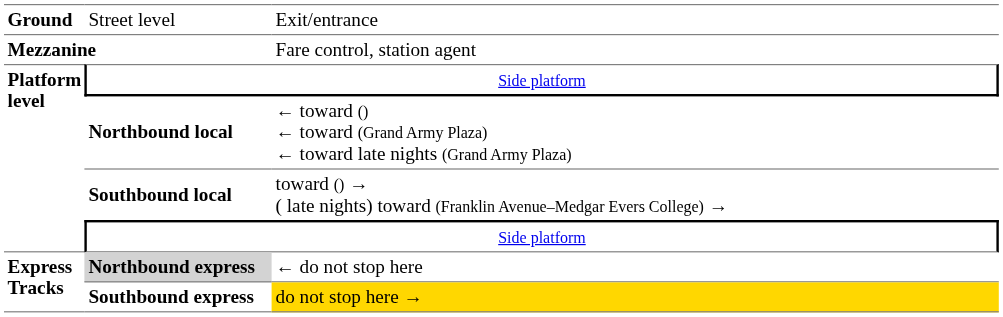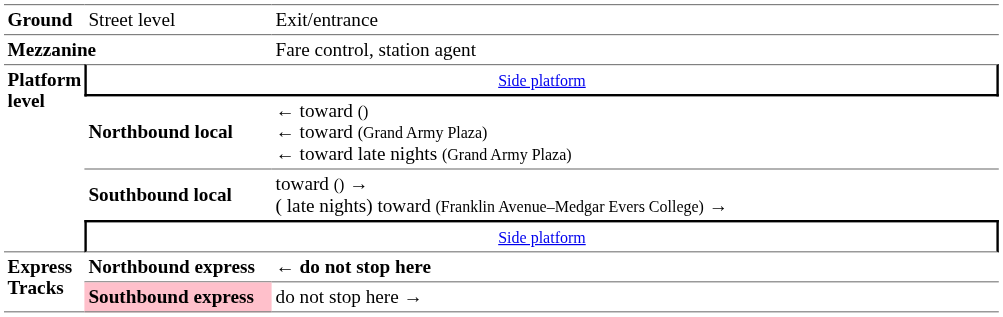(172, 266) lightgrey background -> (172, 266) no background
(349, 266) normal -> (353, 266) bold
(171, 296) no background -> (171, 296) pink background
(349, 296) gold background -> (349, 296) no background
